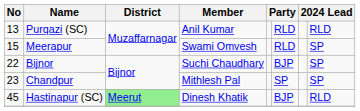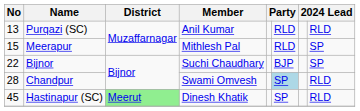(219, 47) Swami Omvesh -> (211, 47) Mithlesh Pal
(13, 81) 23 -> (13, 81) 28
(211, 81) Mithlesh Pal -> (219, 81) Swami Omvesh
(281, 81) no background -> (281, 81) lightblue background
(317, 81) SP -> (320, 81) RLD
(284, 98) BJP -> (281, 98) SP
